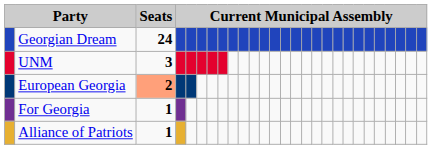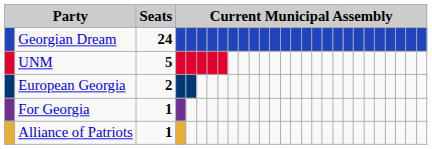(169, 62) 3 -> (169, 62) 5
(169, 86) lightsalmon background -> (169, 86) no background
